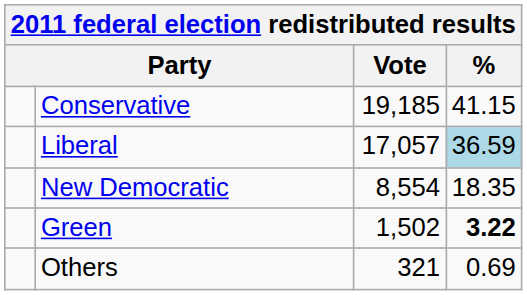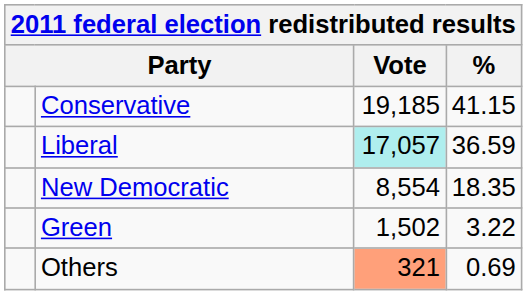(401, 146) no background -> (401, 146) paleturquoise background
(484, 146) lightblue background -> (484, 146) no background
(491, 227) bold -> (491, 227) normal
(419, 268) no background -> (419, 268) lightsalmon background
